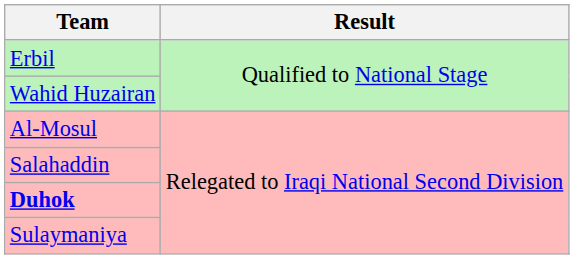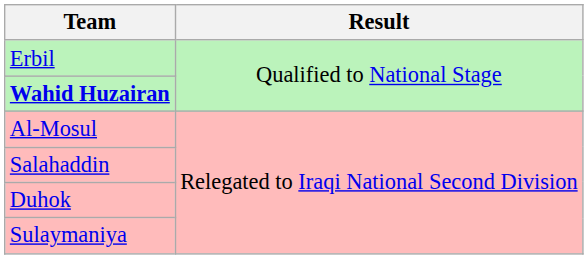(83, 93) normal -> (90, 93) bold
(42, 199) bold -> (40, 199) normal
